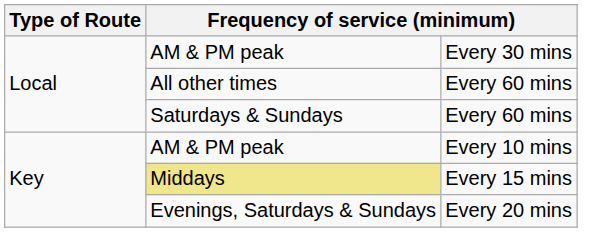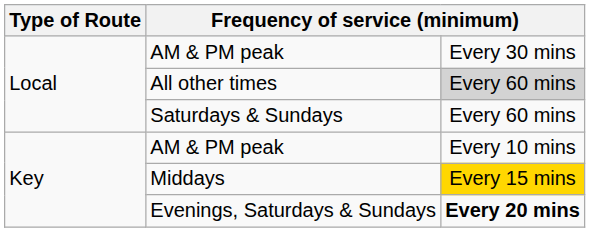(509, 83) no background -> (513, 83) lightgrey background
(188, 178) khaki background -> (188, 178) no background
(509, 178) no background -> (513, 178) gold background
(509, 210) normal -> (513, 210) bold
